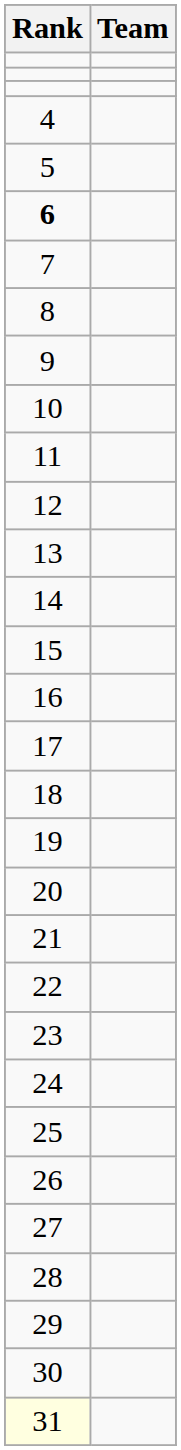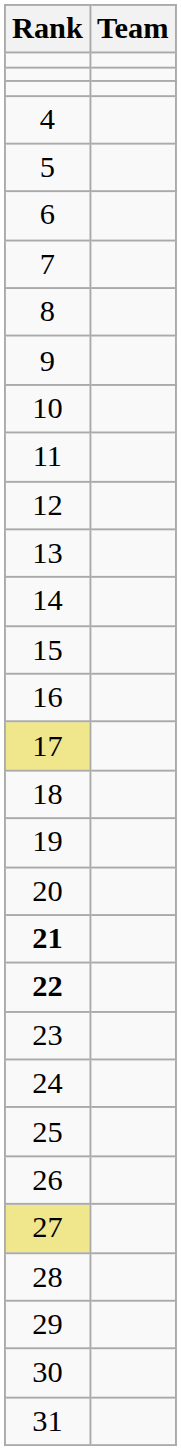(47, 215) bold -> (47, 215) normal
(47, 745) no background -> (47, 745) khaki background
(47, 938) normal -> (47, 938) bold
(47, 986) normal -> (47, 986) bold
(47, 1227) no background -> (47, 1227) khaki background
(47, 1420) lightyellow background -> (47, 1420) no background
